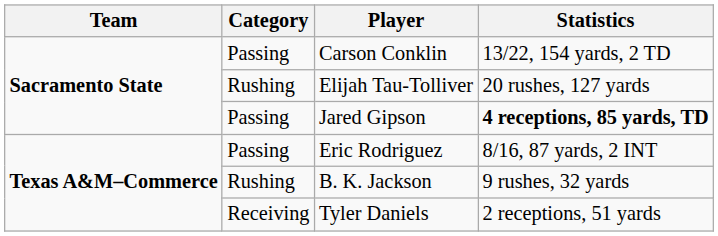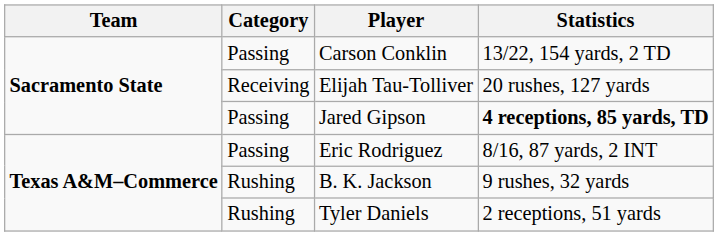(261, 85) Rushing -> (268, 85) Receiving
(268, 214) Receiving -> (261, 214) Rushing
